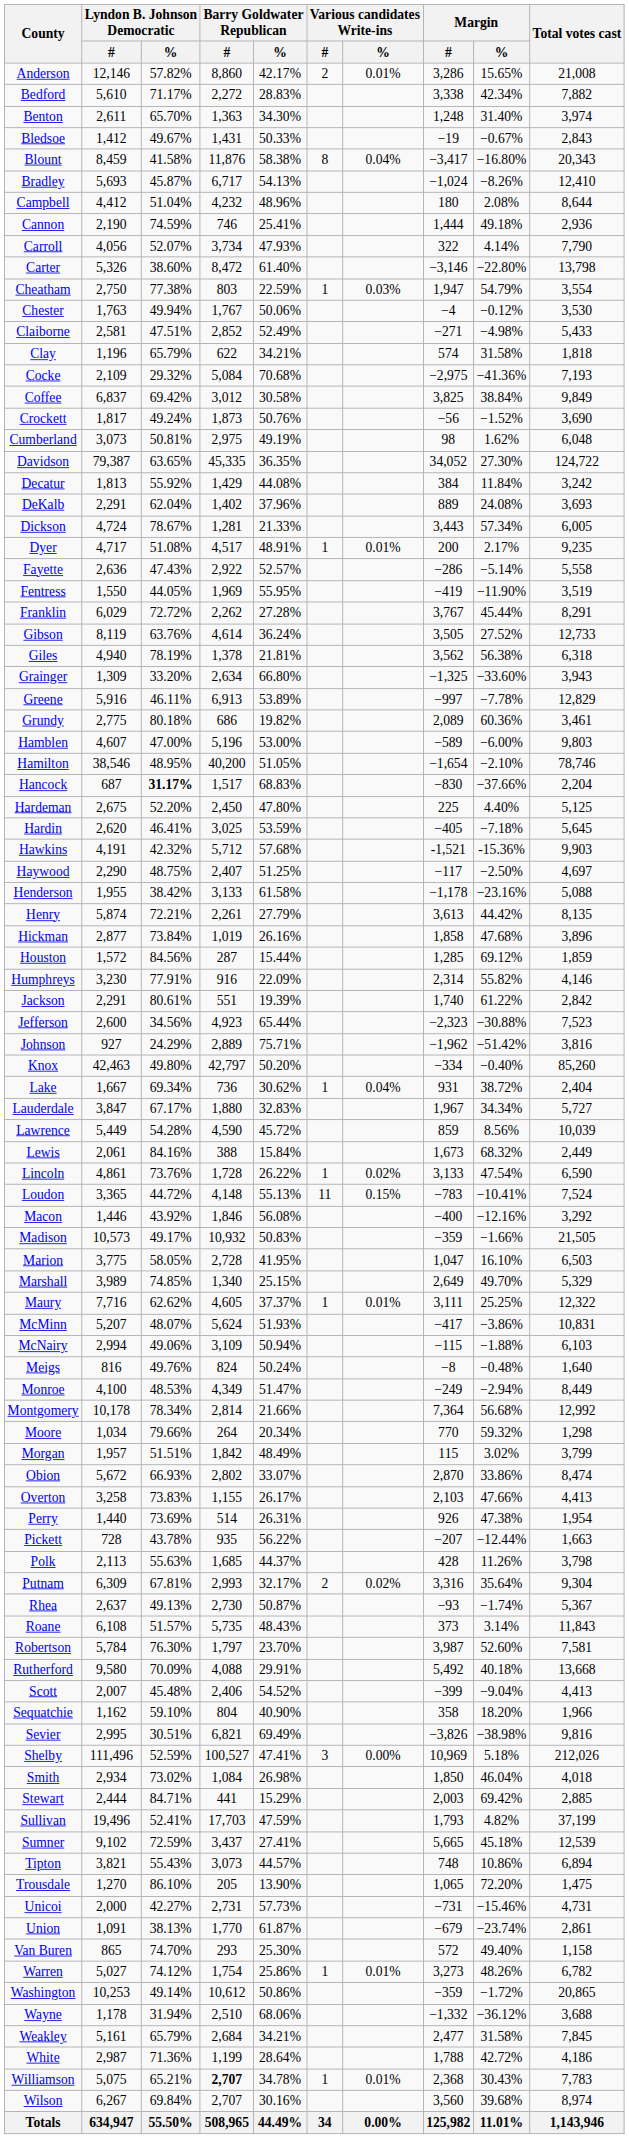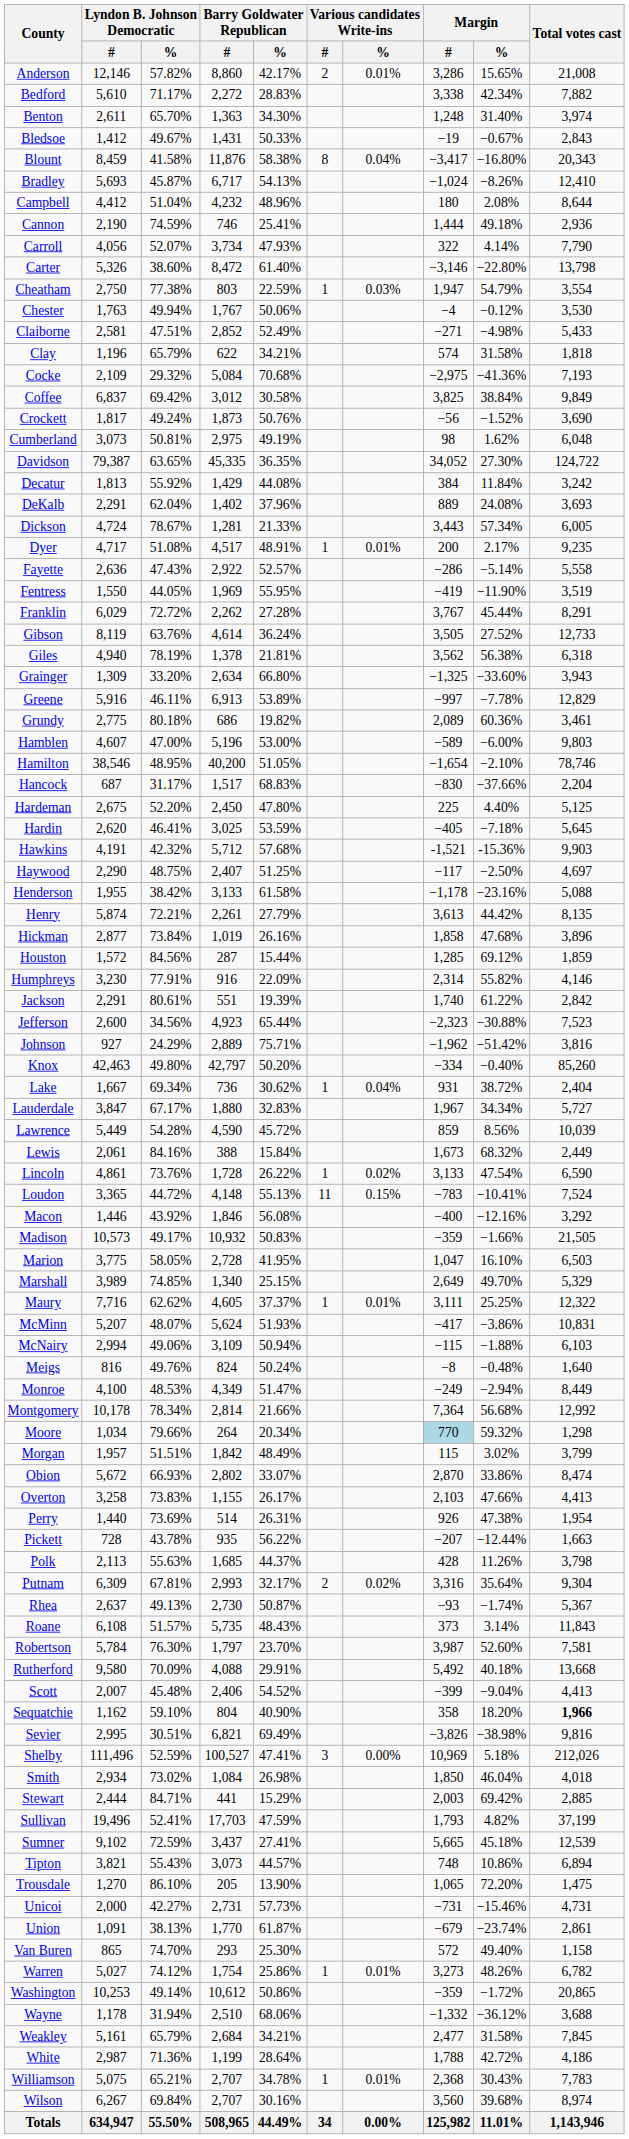(171, 785) bold -> (171, 785) normal
(448, 1432) no background -> (448, 1432) lightblue background
(577, 1712) normal -> (577, 1712) bold
(227, 2079) bold -> (227, 2079) normal
